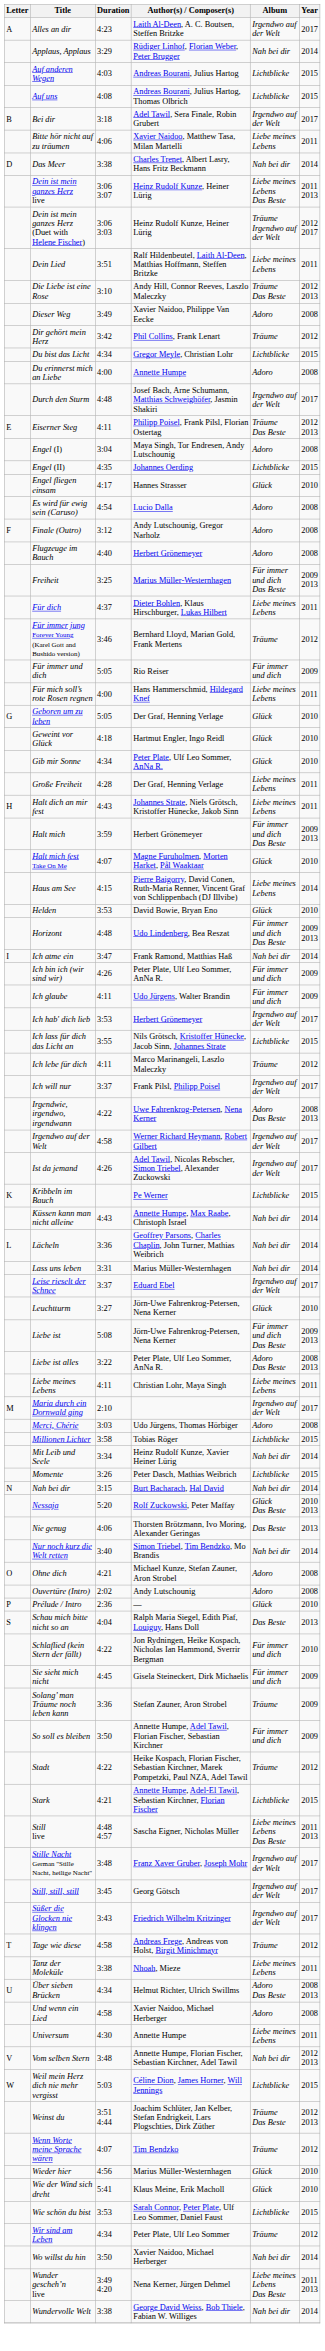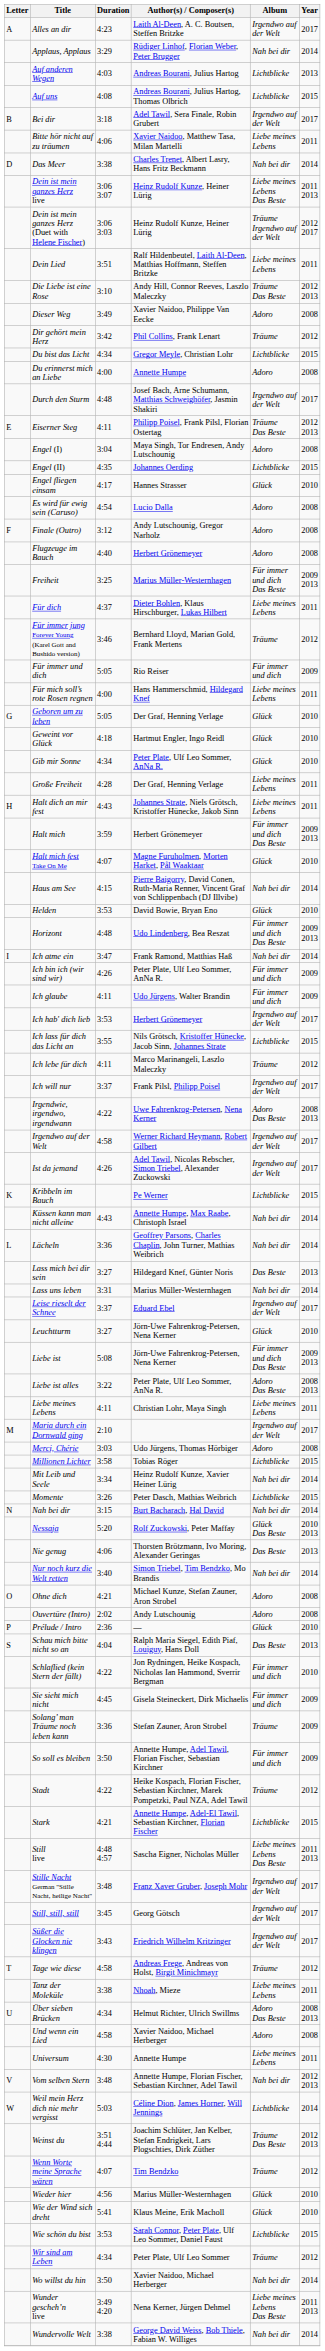(310, 74) 2015 -> (310, 74) 2013
(274, 888) Liebe meines Lebens -> (271, 888) Nah bei dir
+ row: (61, 1272)
(310, 2085) 2015 -> (310, 2108) 2014
